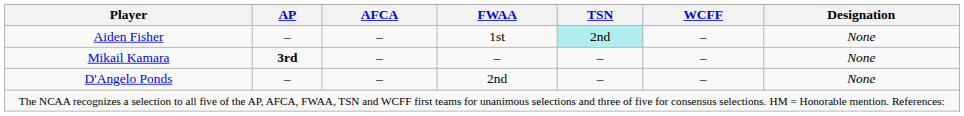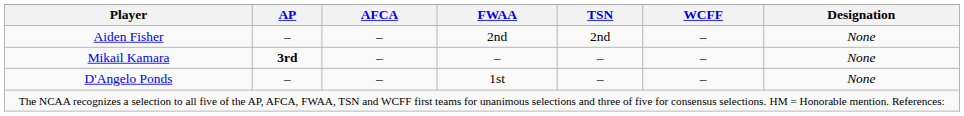(497, 36) 1st -> (497, 36) 2nd
(600, 36) paleturquoise background -> (600, 36) no background
(497, 79) 2nd -> (497, 79) 1st
